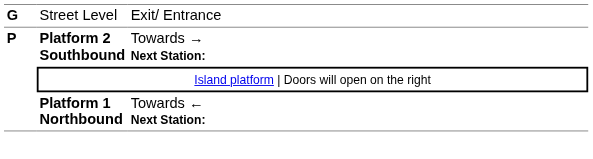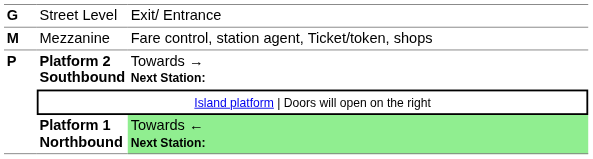+ row: (75, 38)
(168, 111) no background -> (168, 134) lightgreen background
